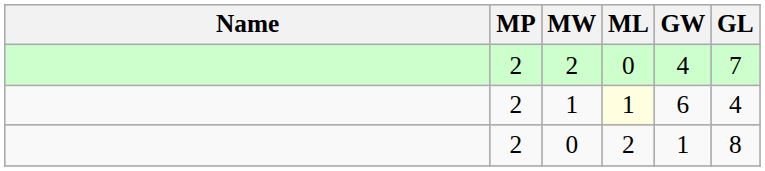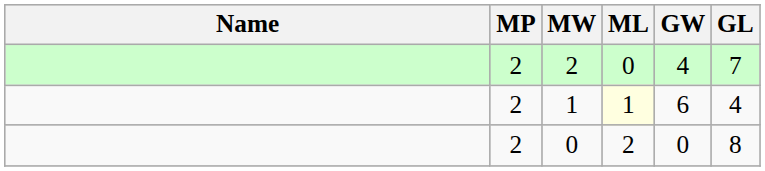(683, 144) 1 -> (683, 144) 0
